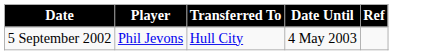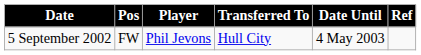+ column: (129, 15)
